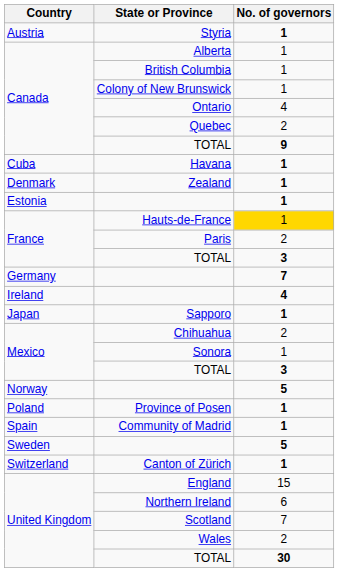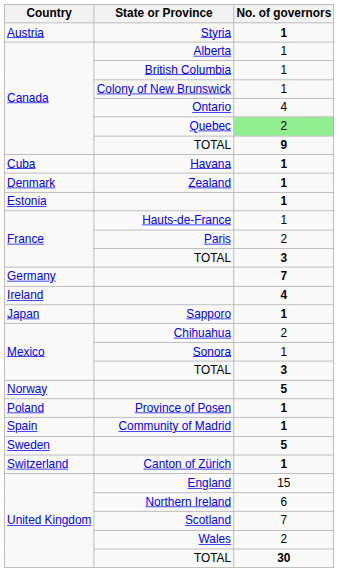(284, 126) no background -> (284, 126) lightgreen background
(284, 220) gold background -> (284, 220) no background
